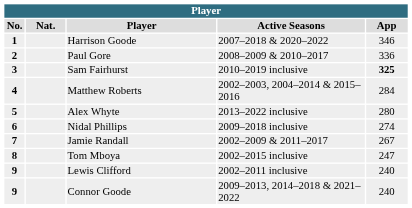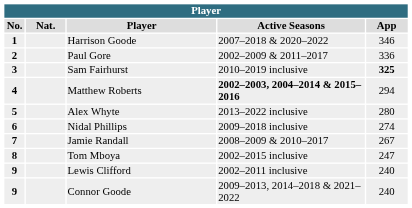(273, 55) 2008–2009 & 2010–2017 -> (273, 55) 2002–2009 & 2011–2017
(289, 90) normal -> (290, 90) bold
(387, 90) 284 -> (387, 90) 294
(273, 141) 2002–2009 & 2011–2017 -> (273, 141) 2008–2009 & 2010–2017
